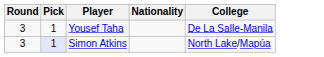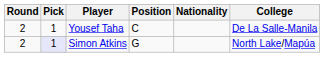+ column: (151, 12)
(23, 28) 3 -> (23, 28) 2
(23, 44) 3 -> (23, 44) 2
